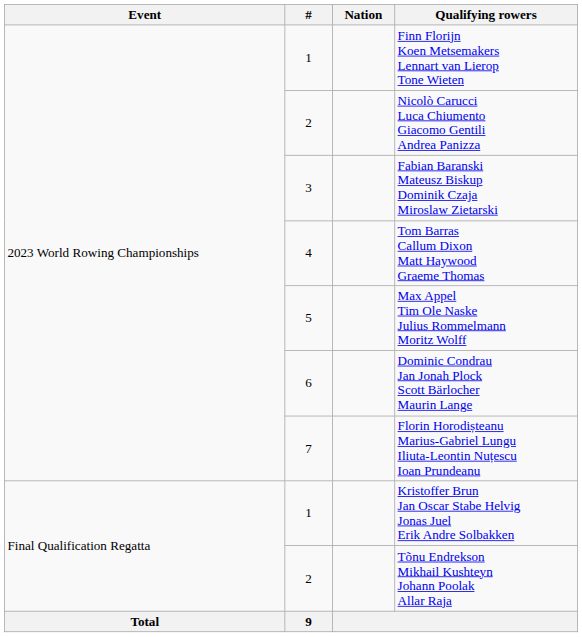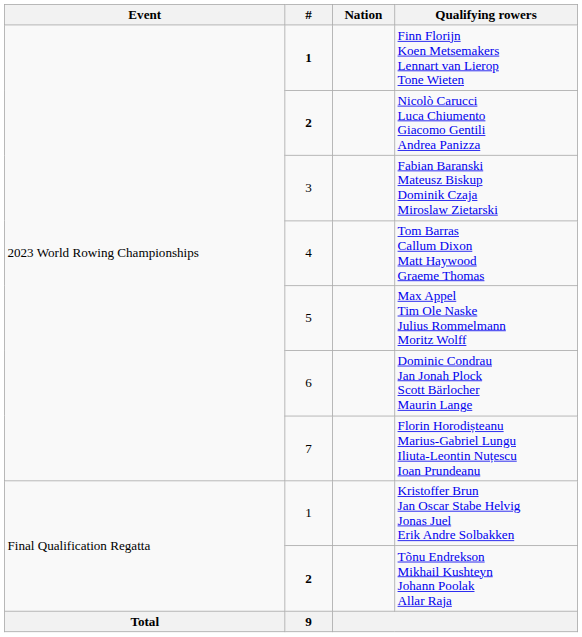(309, 57) normal -> (309, 57) bold
(309, 122) normal -> (309, 122) bold
(309, 578) normal -> (309, 578) bold
